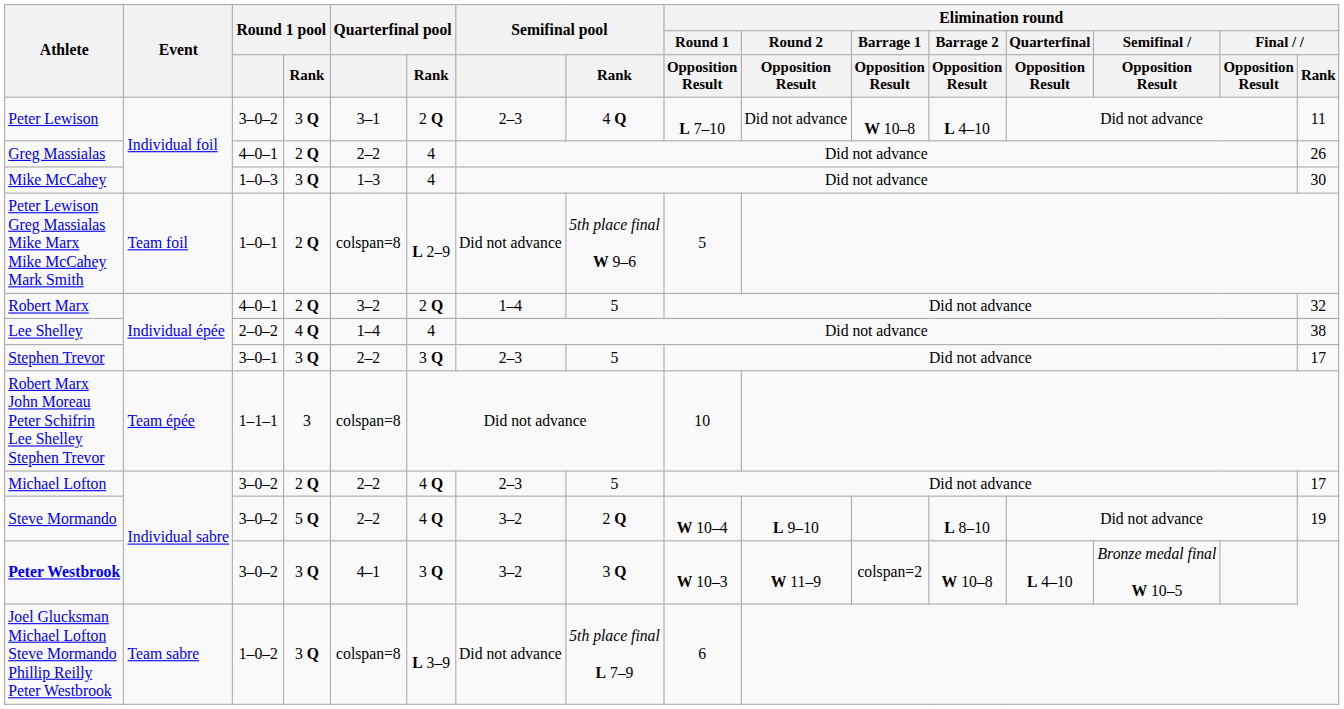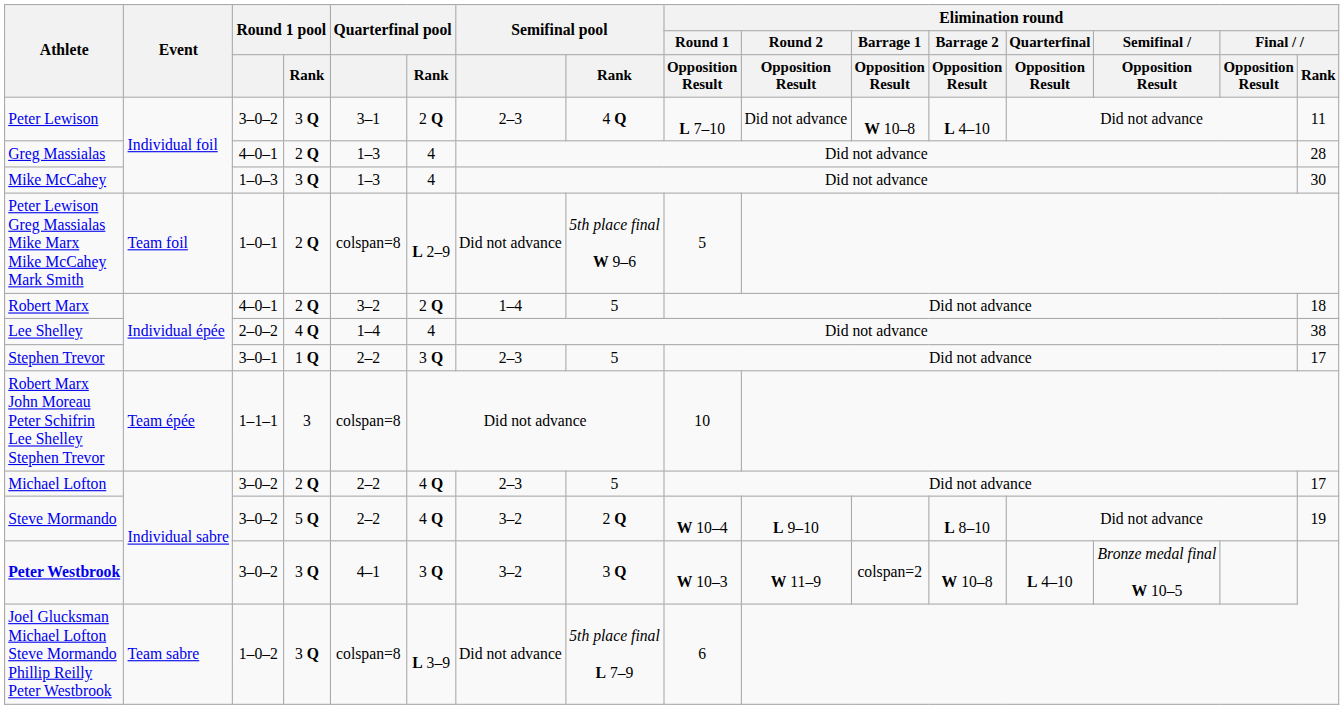(368, 154) 2–2 -> (368, 154) 1–3
(1318, 154) 26 -> (1318, 154) 28
(1318, 306) 32 -> (1318, 306) 18
(307, 358) 3 Q -> (307, 358) 1 Q
